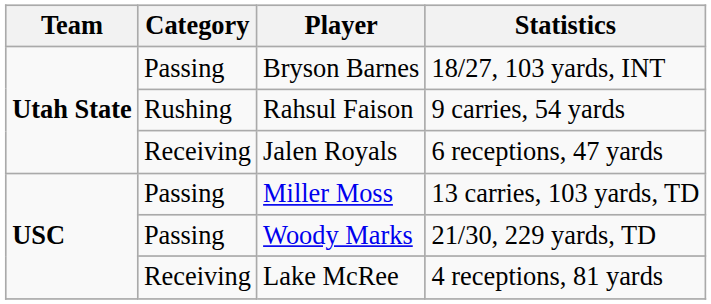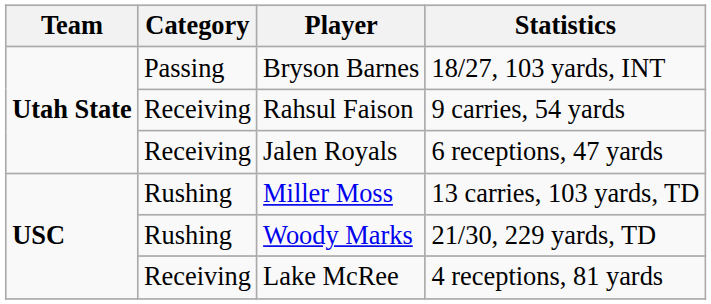(188, 109) Rushing -> (197, 109) Receiving
(184, 193) Passing -> (188, 193) Rushing
(184, 235) Passing -> (188, 235) Rushing
